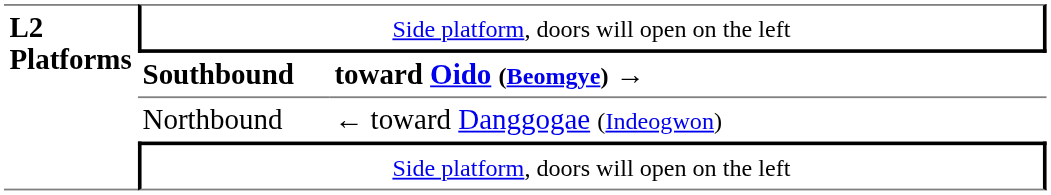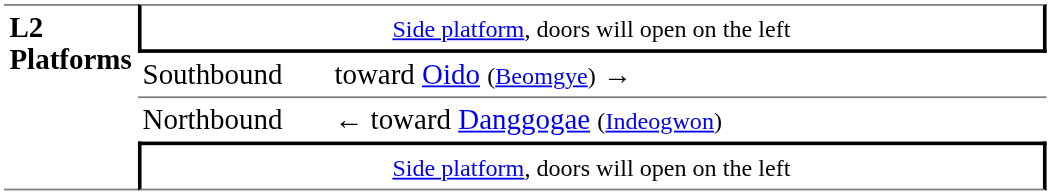(218, 74) bold -> (213, 74) normal
(490, 74) bold -> (483, 74) normal
